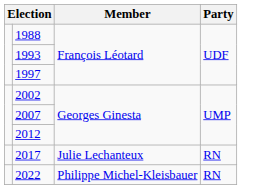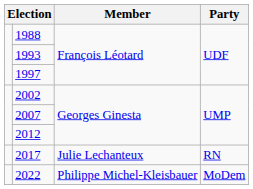(212, 174) RN -> (224, 174) MoDem
